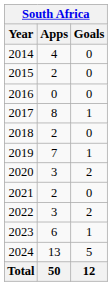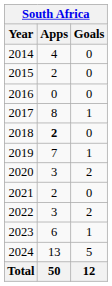(54, 133) normal -> (54, 133) bold
